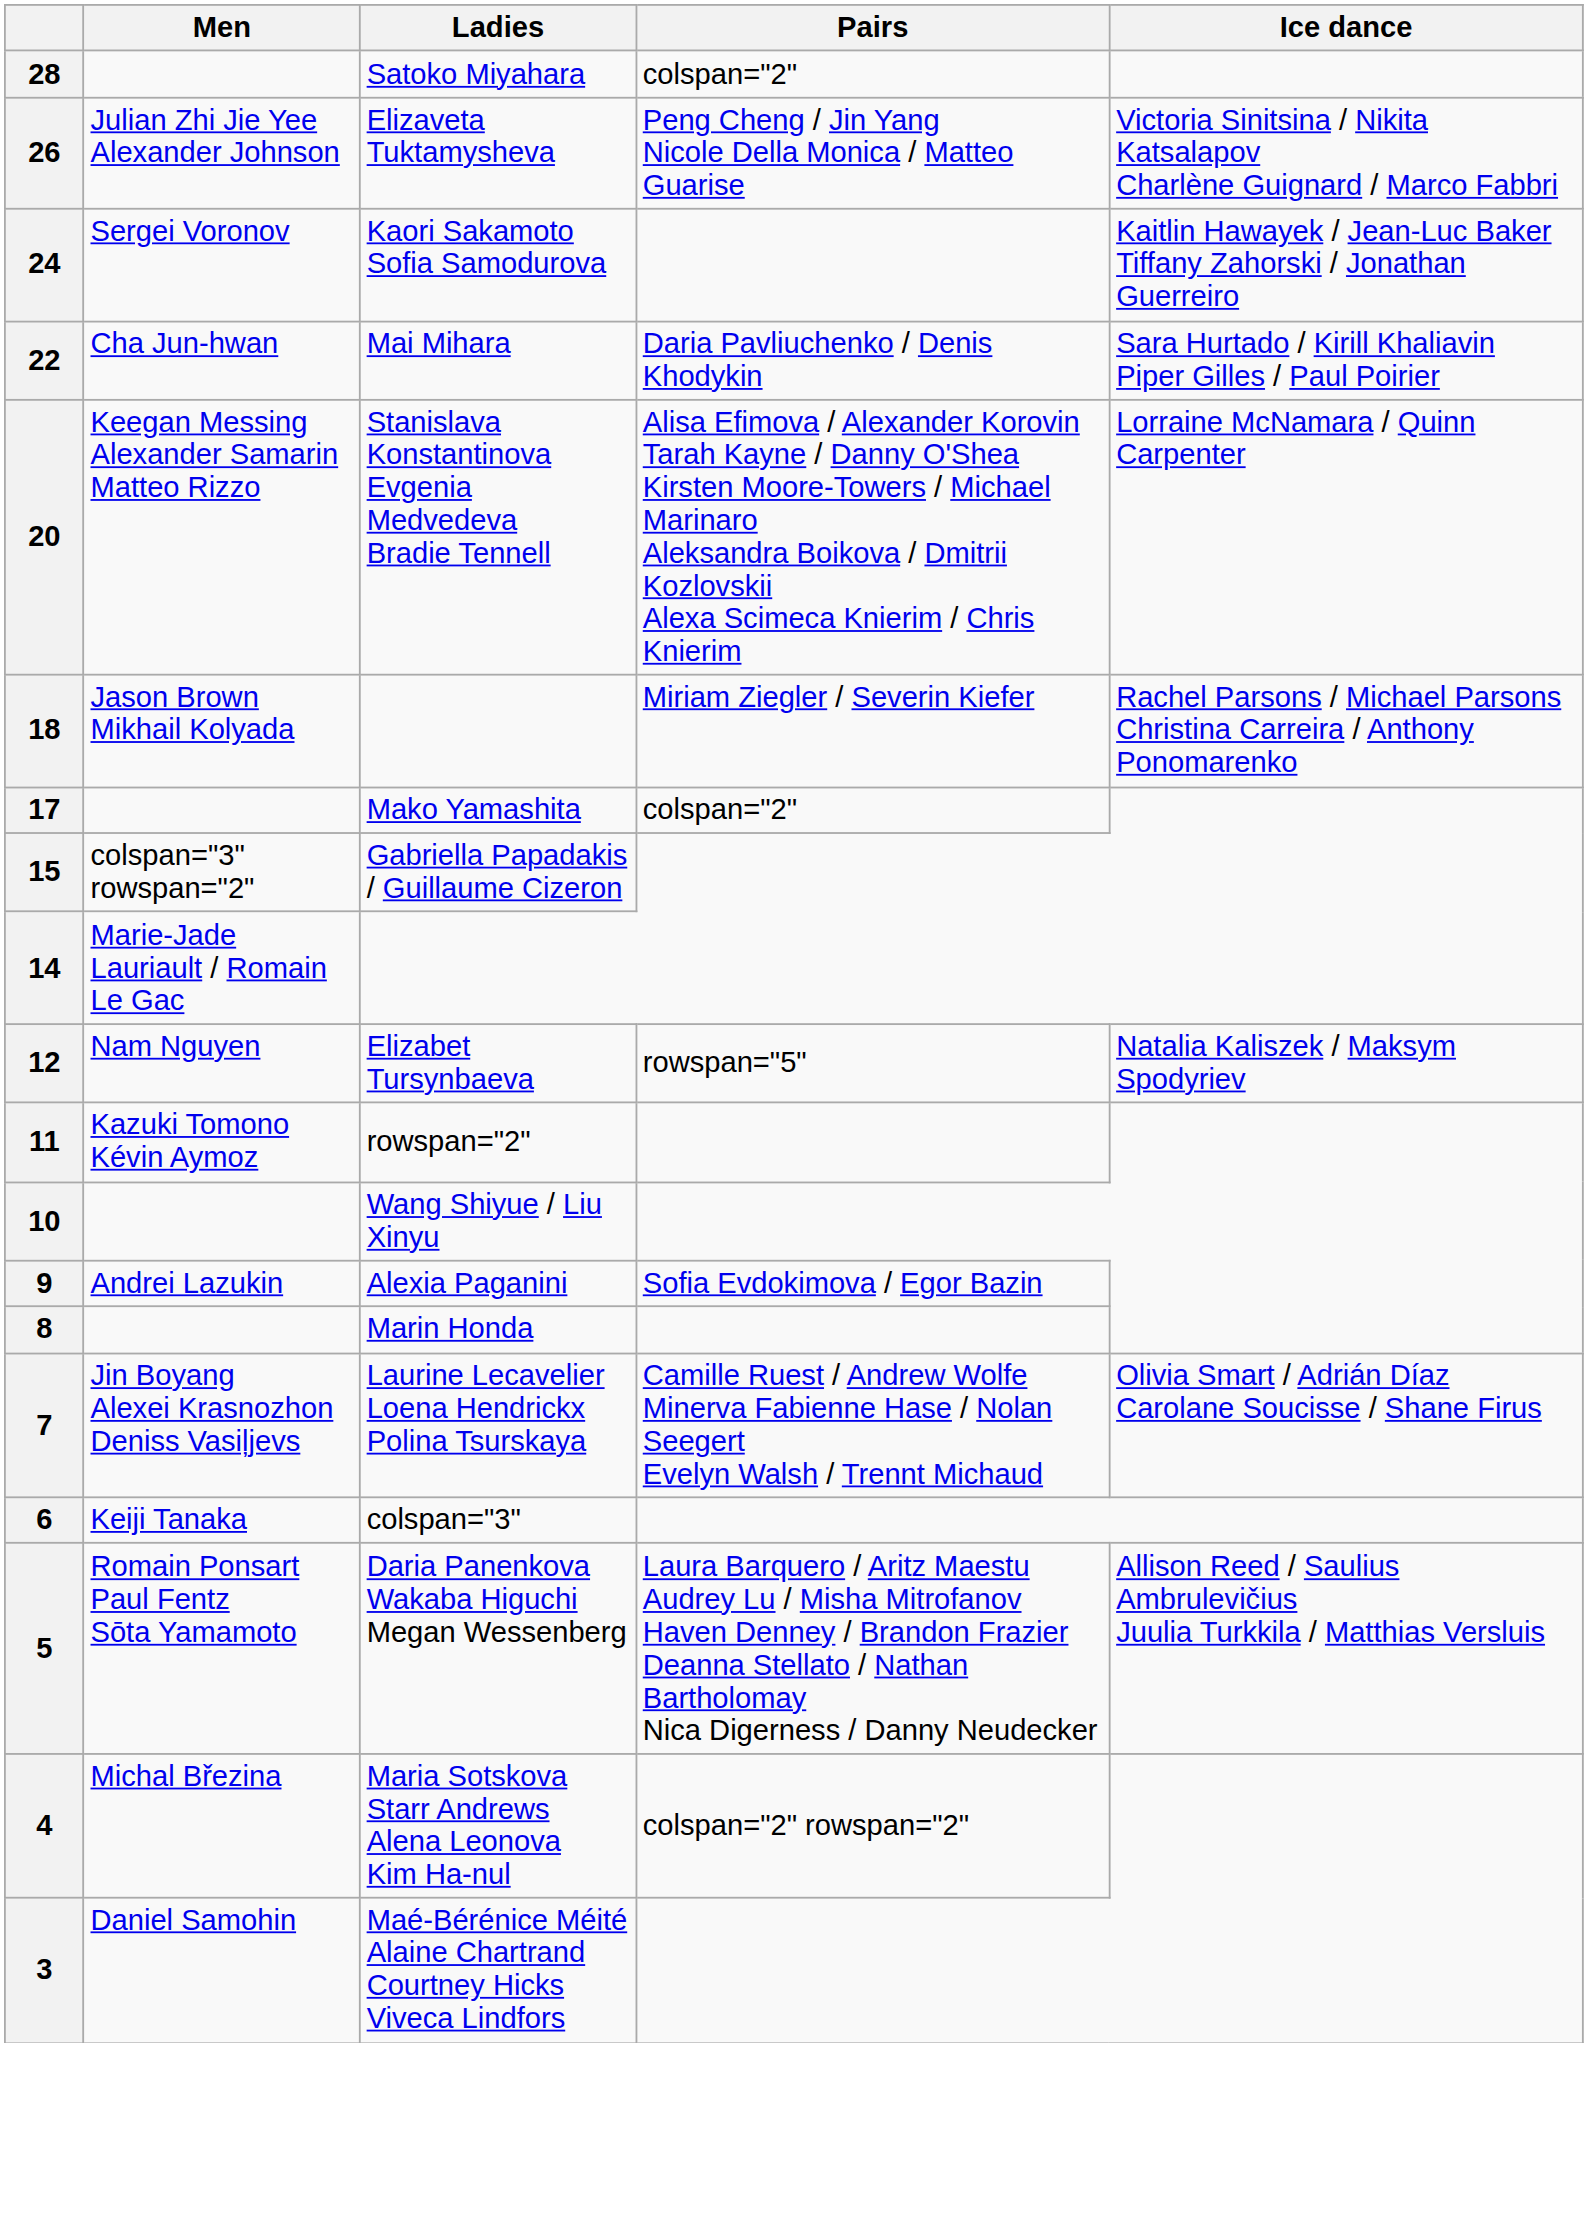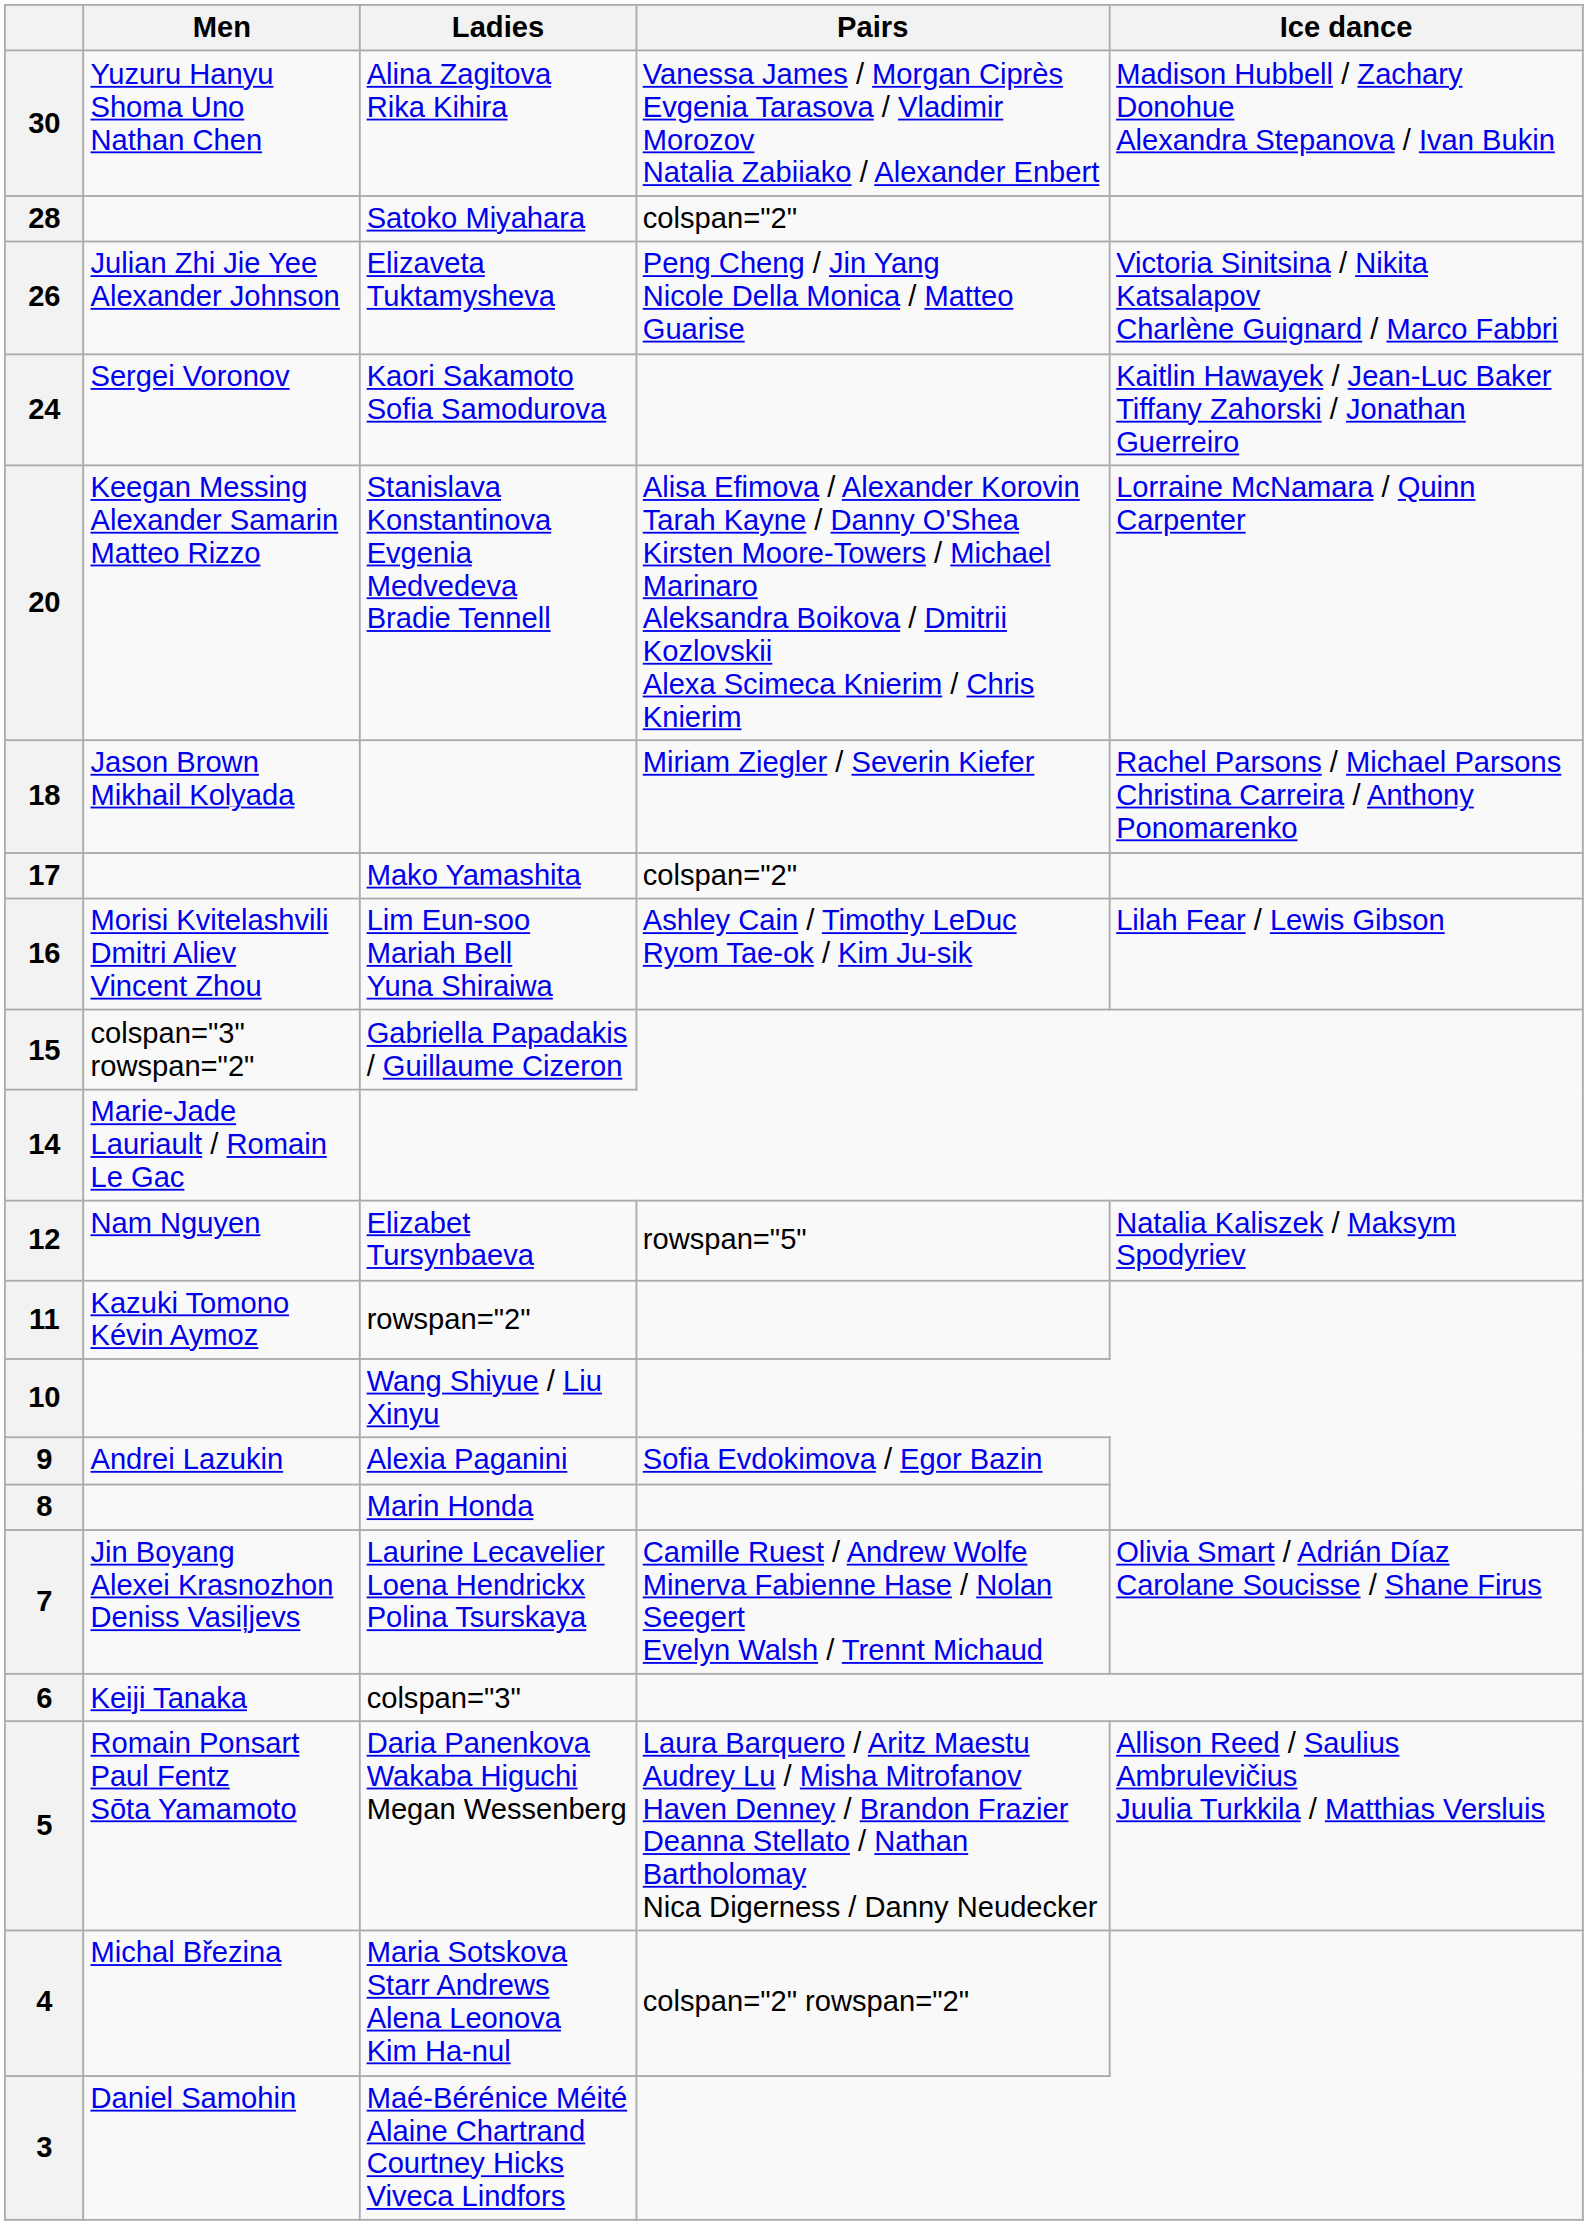+ row: (44, 122)
- row: (44, 359)
+ row: (44, 953)
